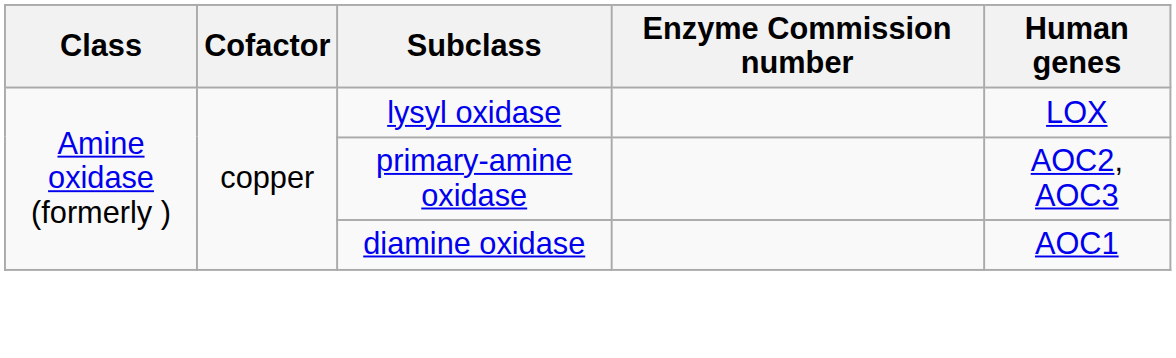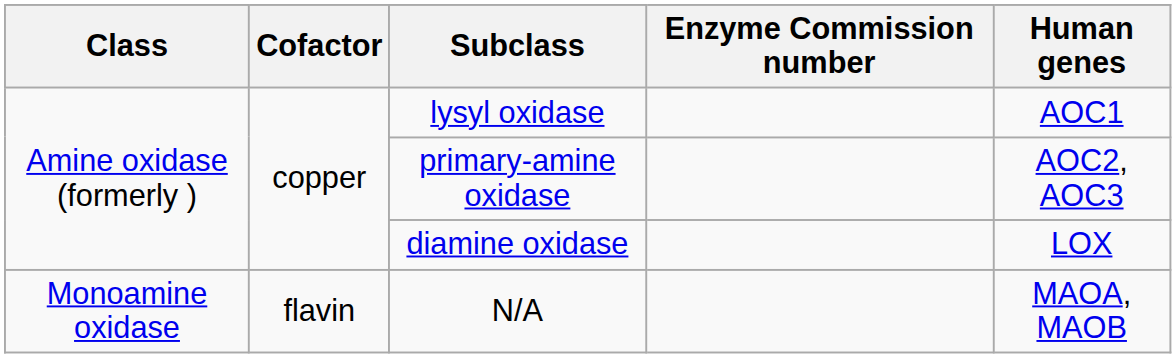(1077, 112) LOX -> (1082, 112) AOC1
(1077, 244) AOC1 -> (1082, 244) LOX
+ row: (517, 310)
